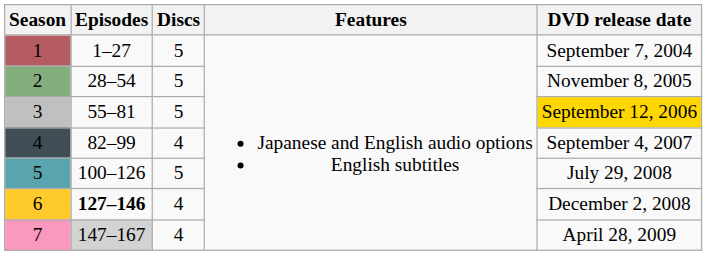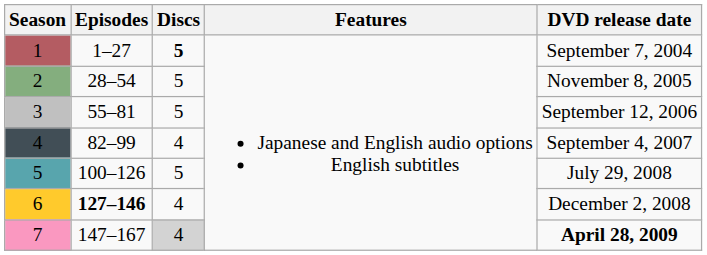(179, 50) normal -> (179, 50) bold
(619, 111) gold background -> (619, 111) no background
(112, 234) lightgrey background -> (112, 234) no background
(179, 234) no background -> (179, 234) lightgrey background
(619, 234) normal -> (619, 234) bold
